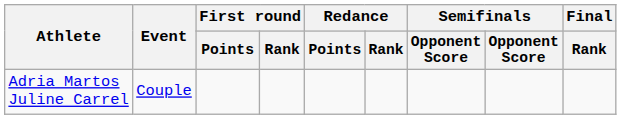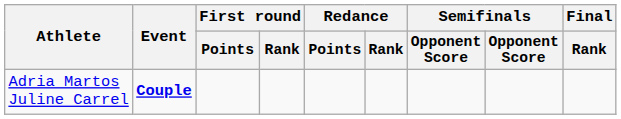(164, 91) normal -> (164, 91) bold
